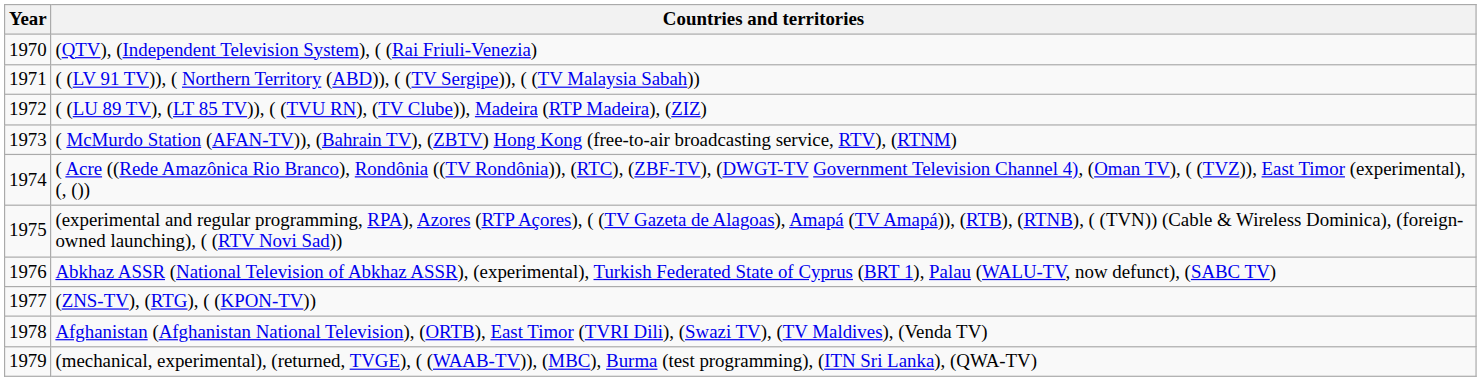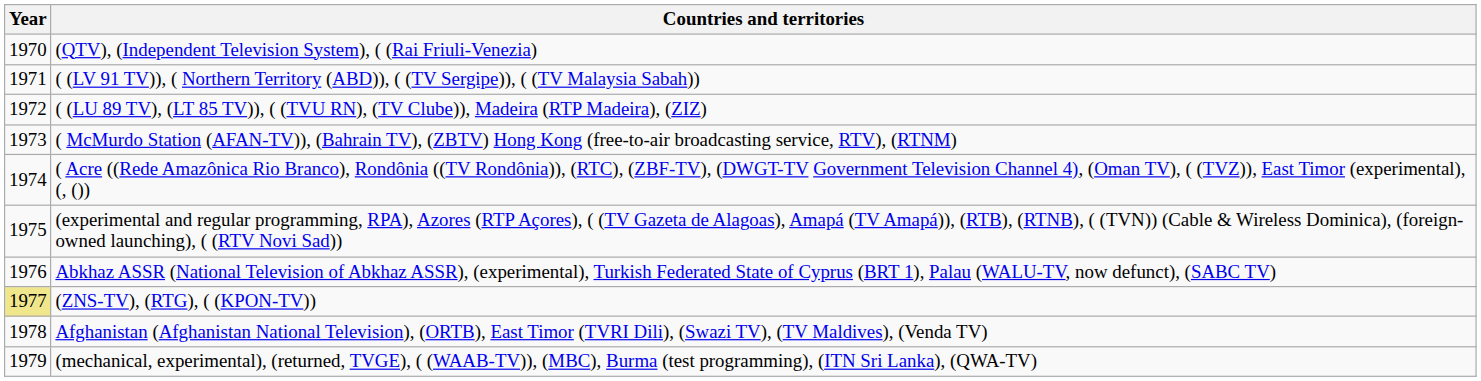(28, 301) no background -> (28, 301) khaki background
